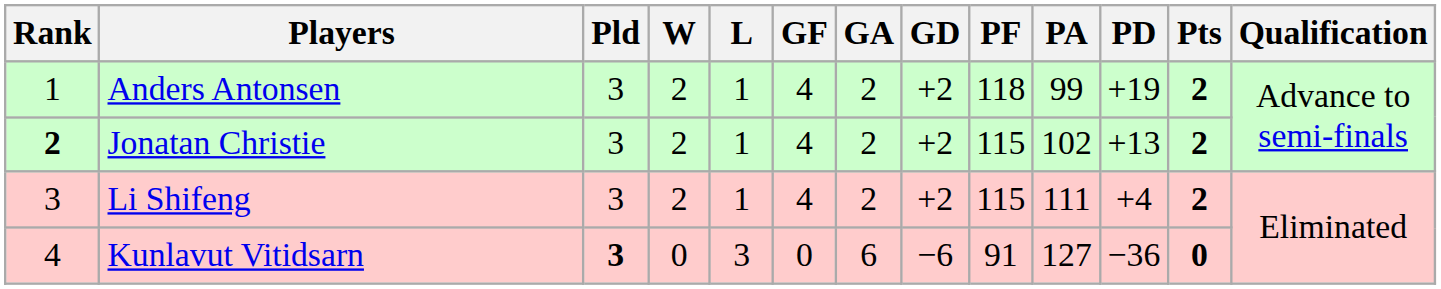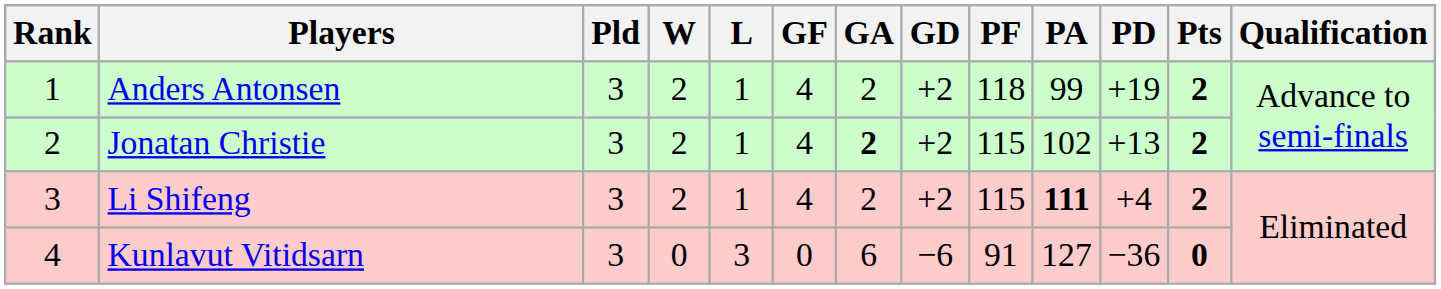(52, 143) bold -> (52, 143) normal
(869, 143) normal -> (869, 143) bold
(1067, 199) normal -> (1067, 199) bold
(616, 254) bold -> (616, 254) normal
